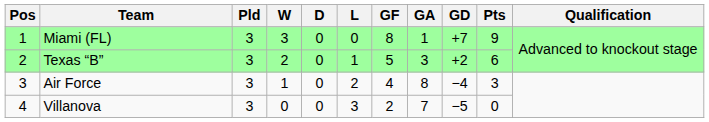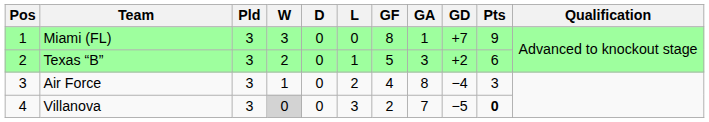(284, 106) no background -> (284, 106) lightgrey background
(495, 106) normal -> (495, 106) bold
